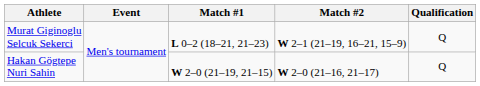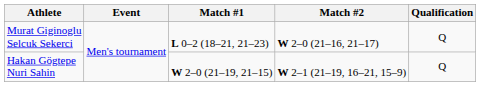(342, 43) W 2–1 (21–19, 16–21, 15–9) -> (328, 43) W 2–0 (21–16, 21–17)
(328, 73) W 2–0 (21–16, 21–17) -> (342, 73) W 2–1 (21–19, 16–21, 15–9)
